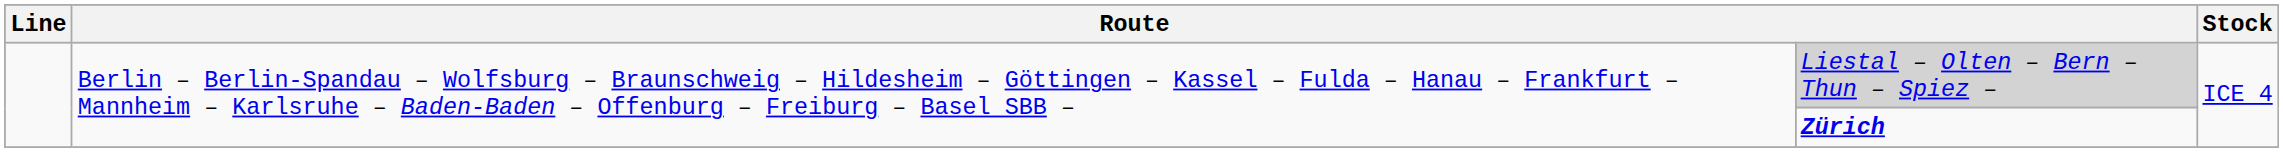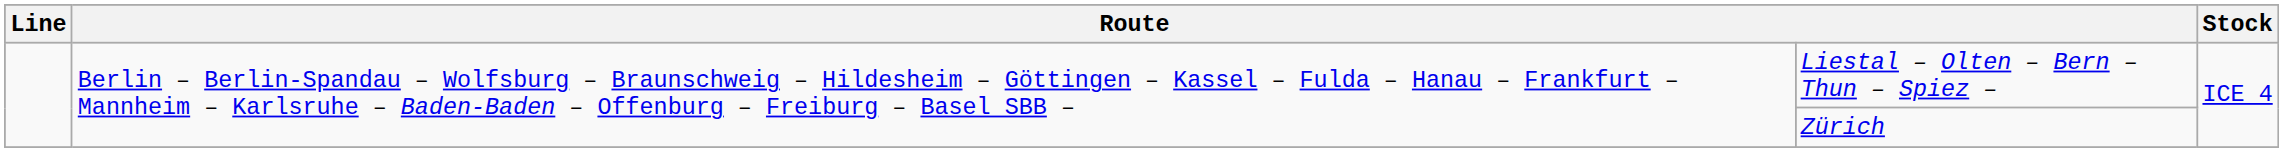(1969, 76) lightgrey background -> (1969, 76) no background
(1843, 127) bold -> (1843, 127) normal
